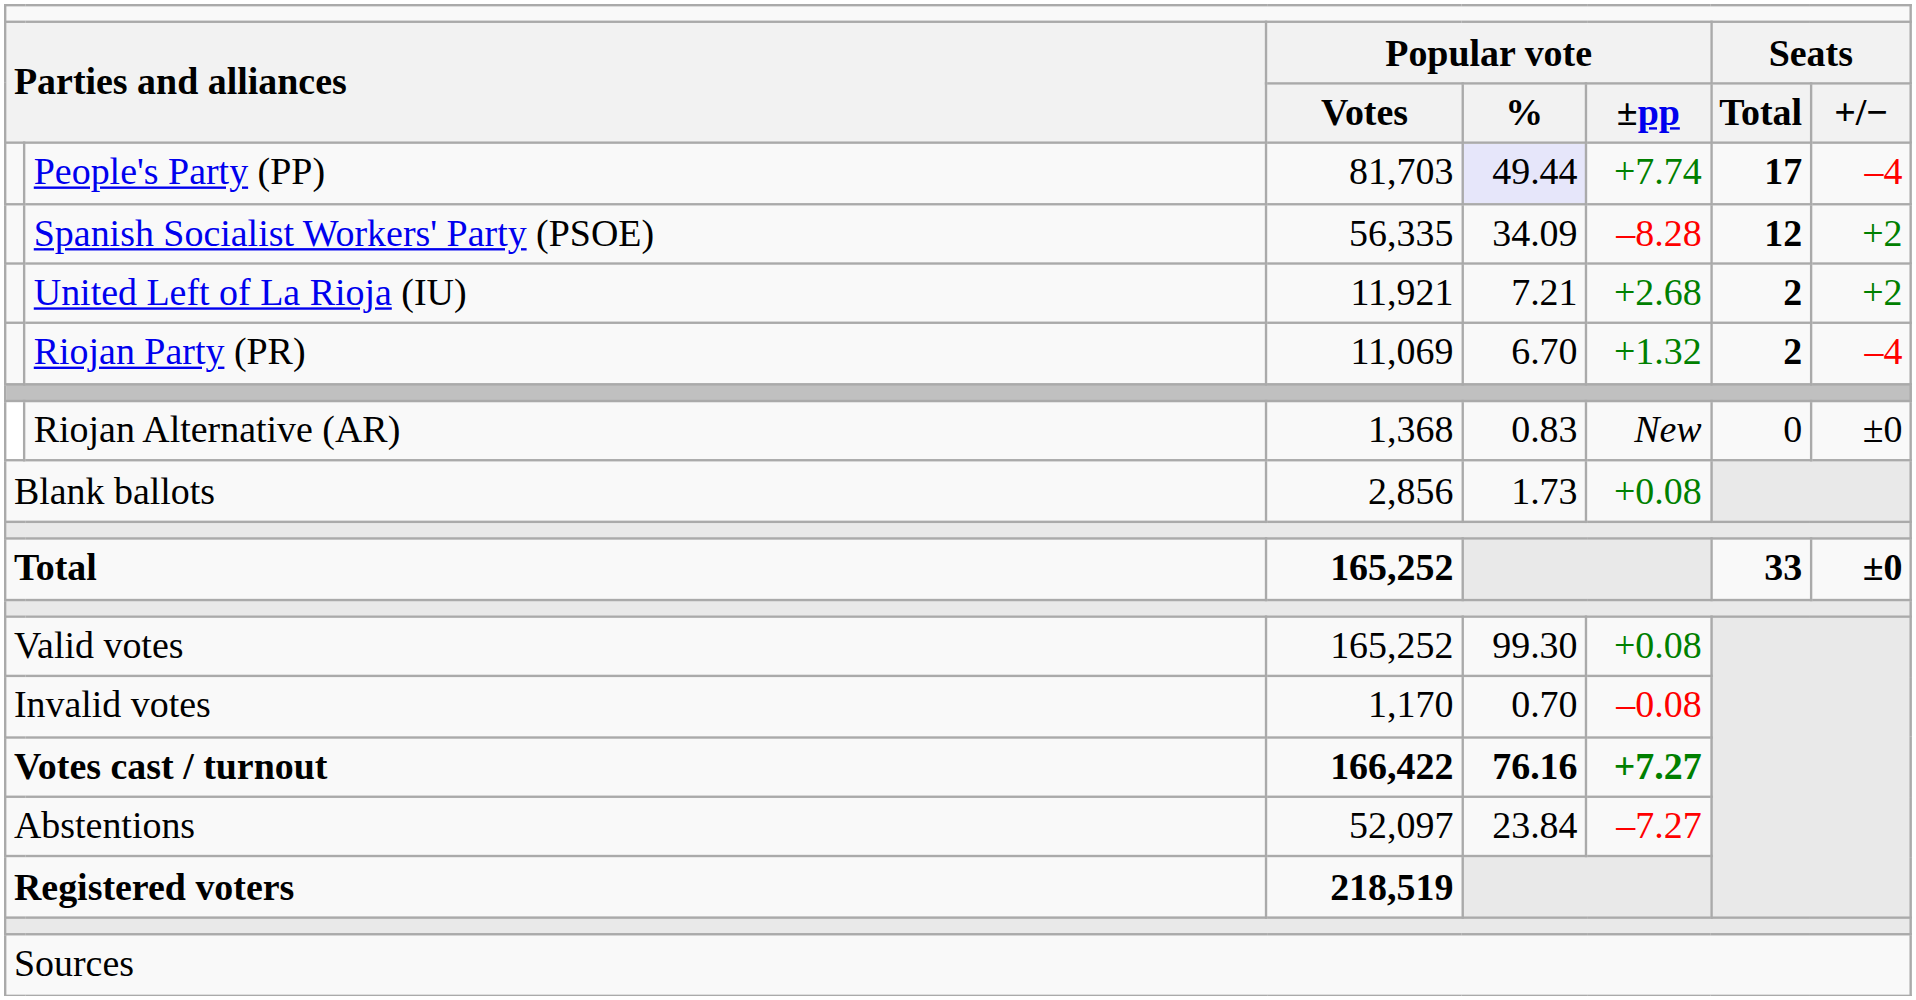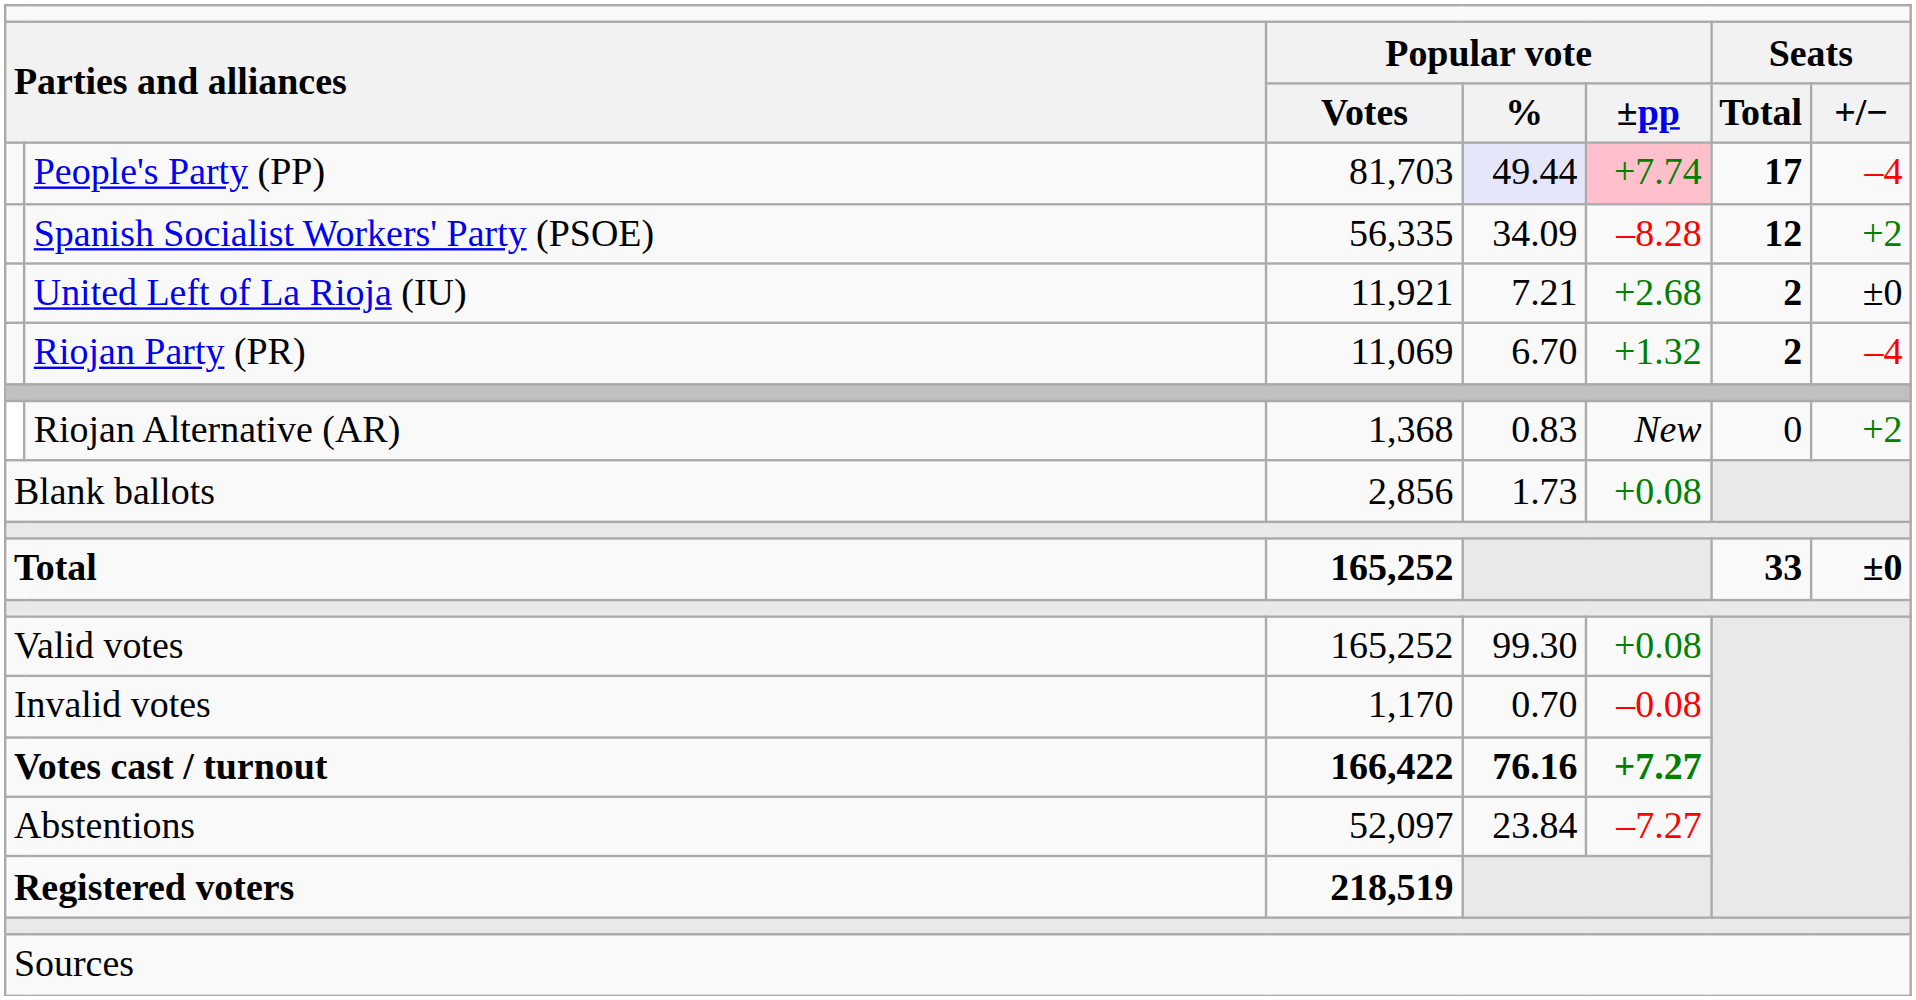(1658, 172) no background -> (1658, 172) pink background
(1882, 292) +2 -> (1883, 292) ±0
(1883, 430) ±0 -> (1882, 430) +2
